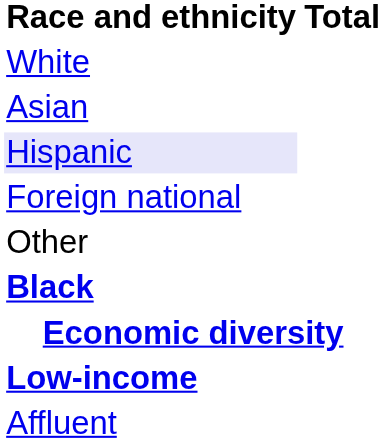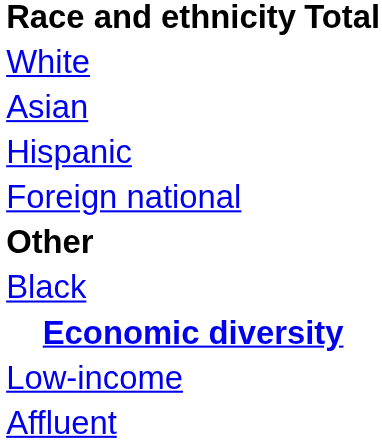(69, 152) lavender background -> (69, 152) no background
(47, 242) normal -> (50, 242) bold
(50, 287) bold -> (46, 287) normal
(102, 377) bold -> (95, 377) normal
